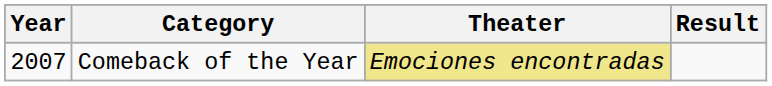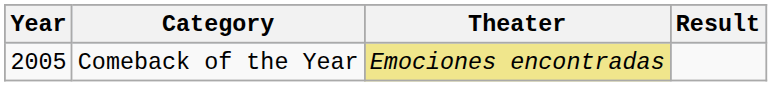(39, 62) 2007 -> (39, 62) 2005
